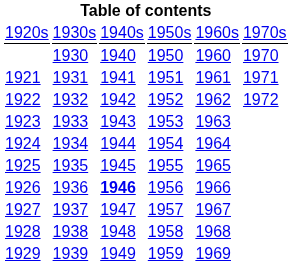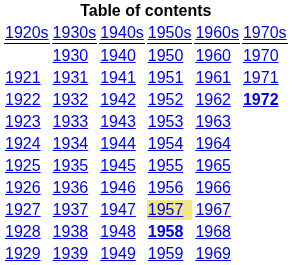(261, 100) normal -> (261, 100) bold
(118, 188) bold -> (118, 188) normal
(166, 210) no background -> (166, 210) khaki background
(166, 232) normal -> (166, 232) bold
